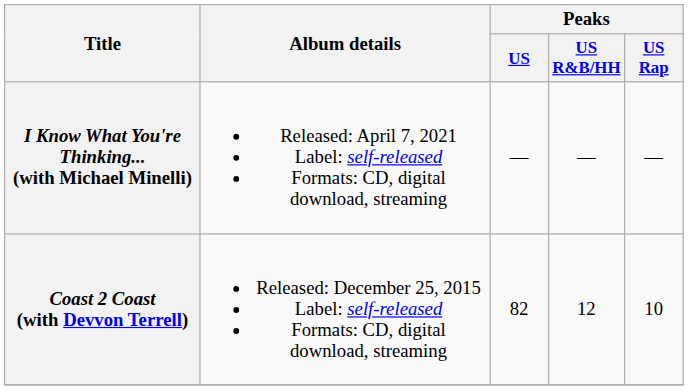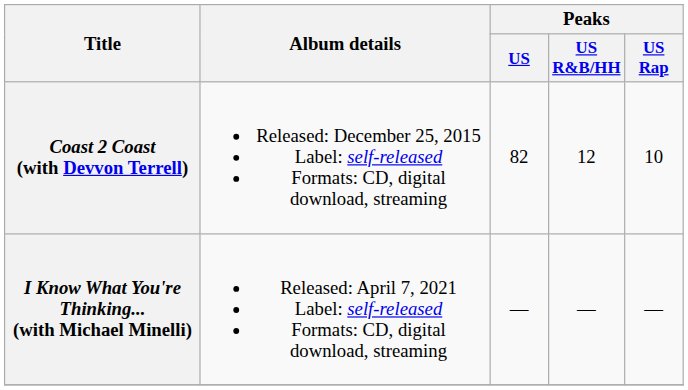rows swapped: (102, 308) <-> (102, 157)
